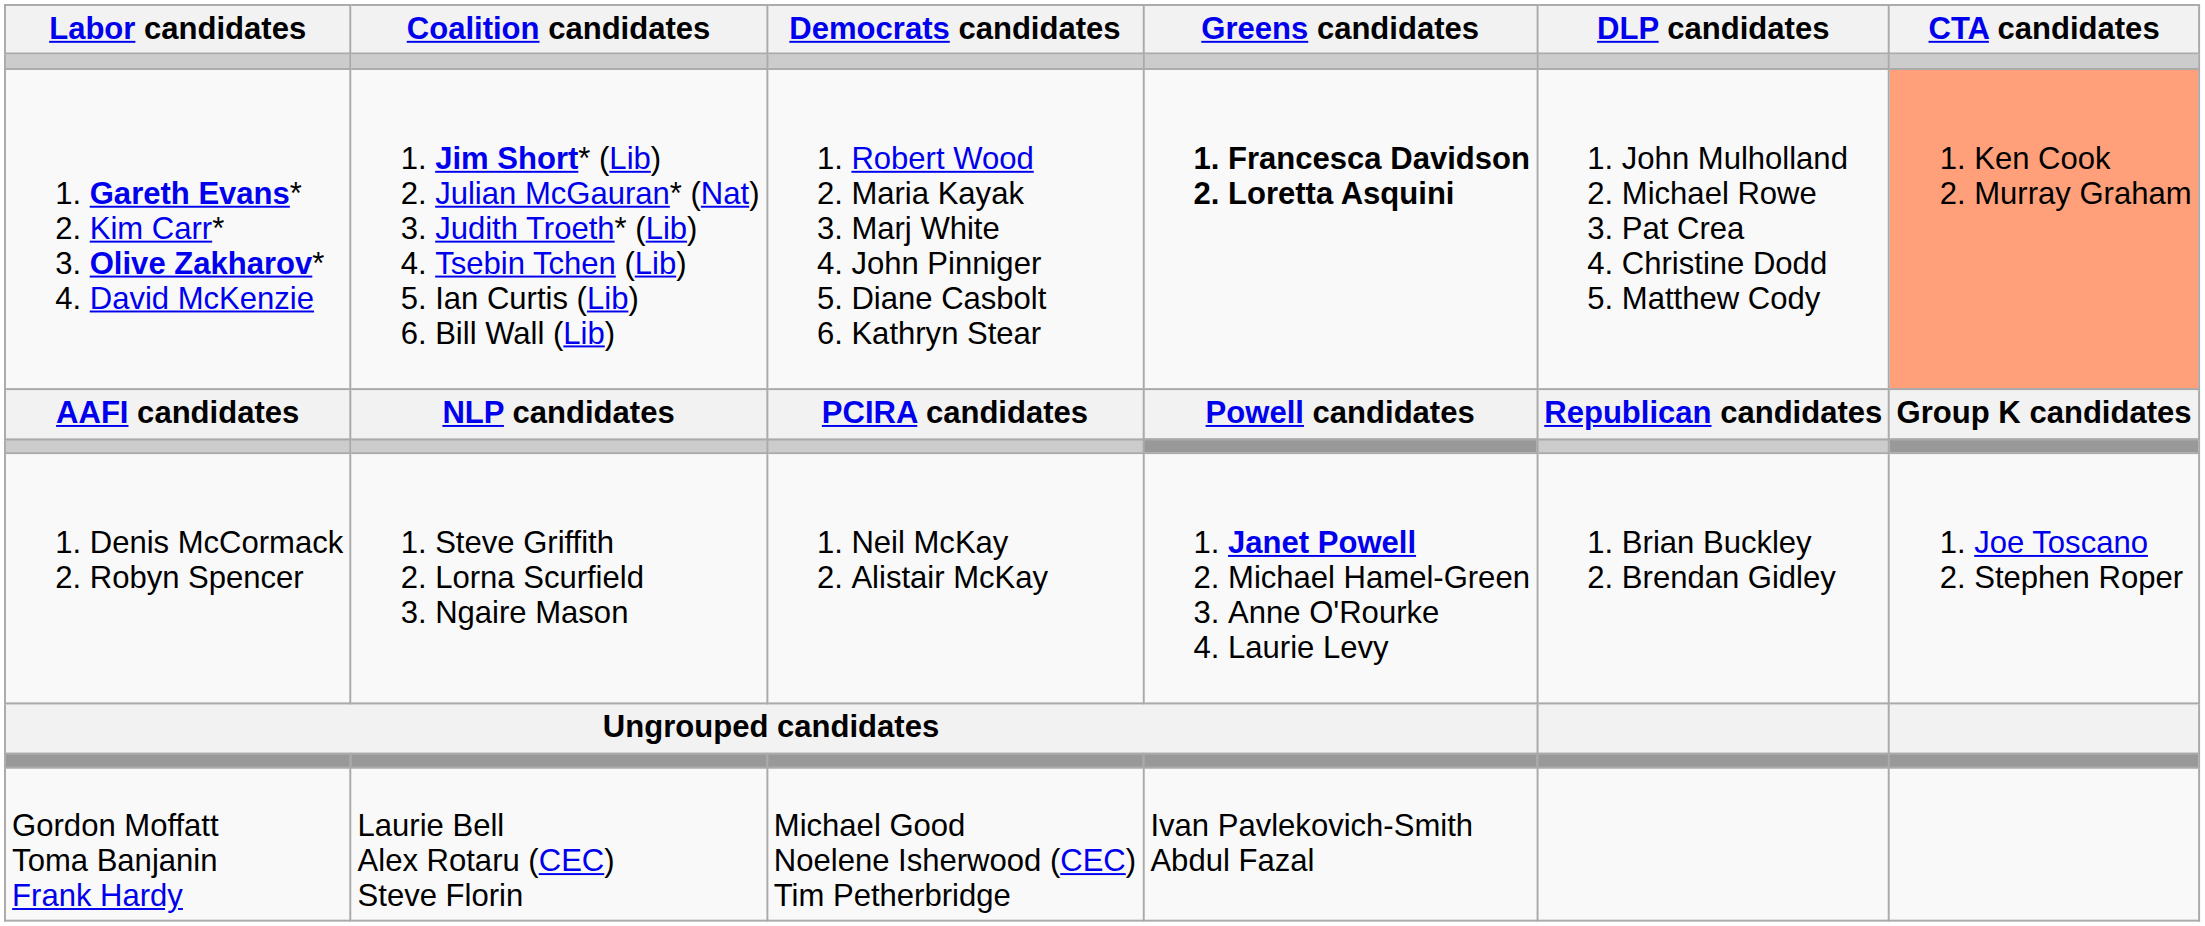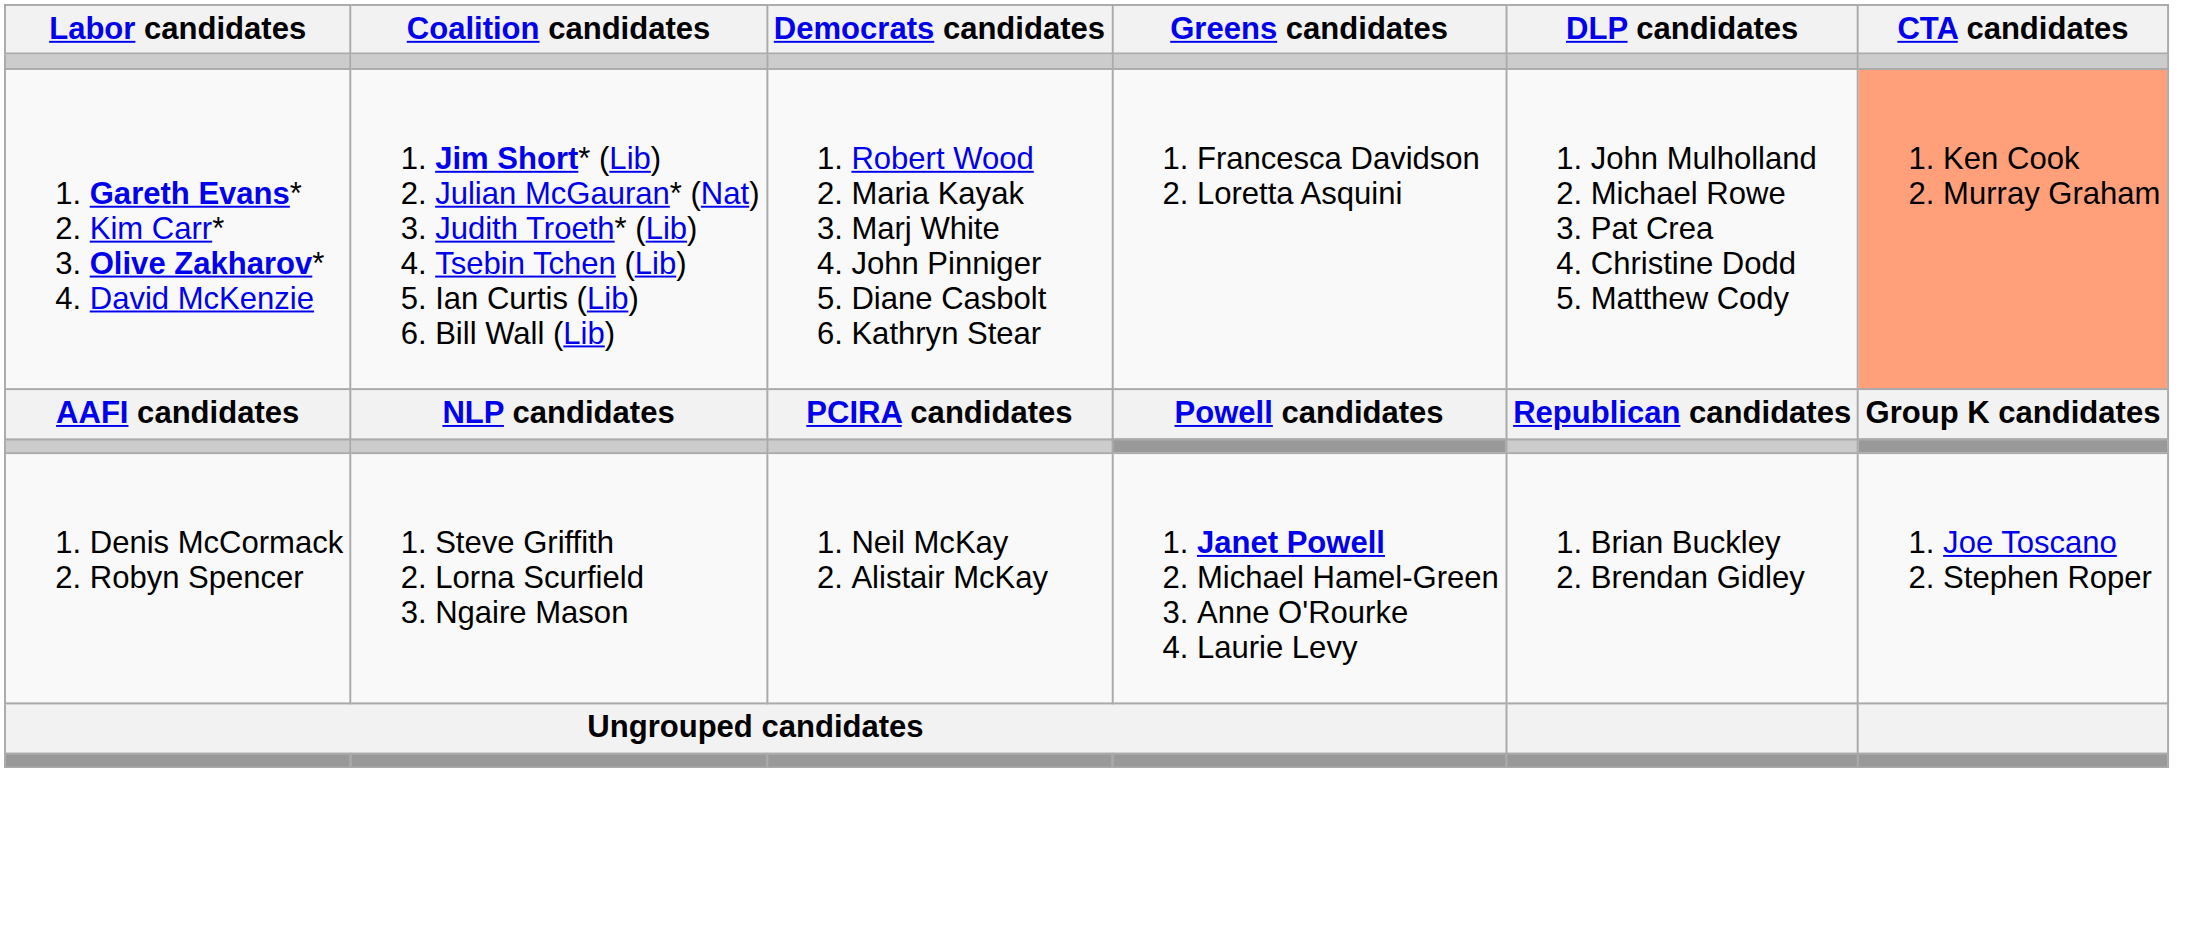(1340, 177) bold -> (1309, 177) normal
- row: (115, 861)
